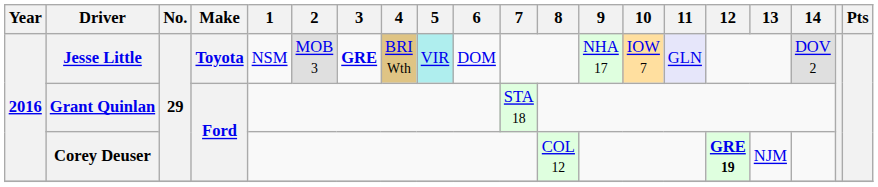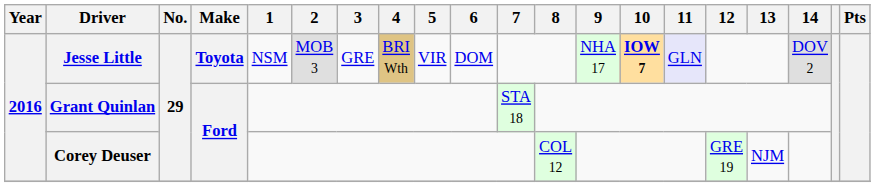(359, 57) bold -> (358, 57) normal
(435, 57) paleturquoise background -> (432, 57) no background
(643, 57) normal -> (642, 57) bold
(728, 156) bold -> (726, 155) normal
